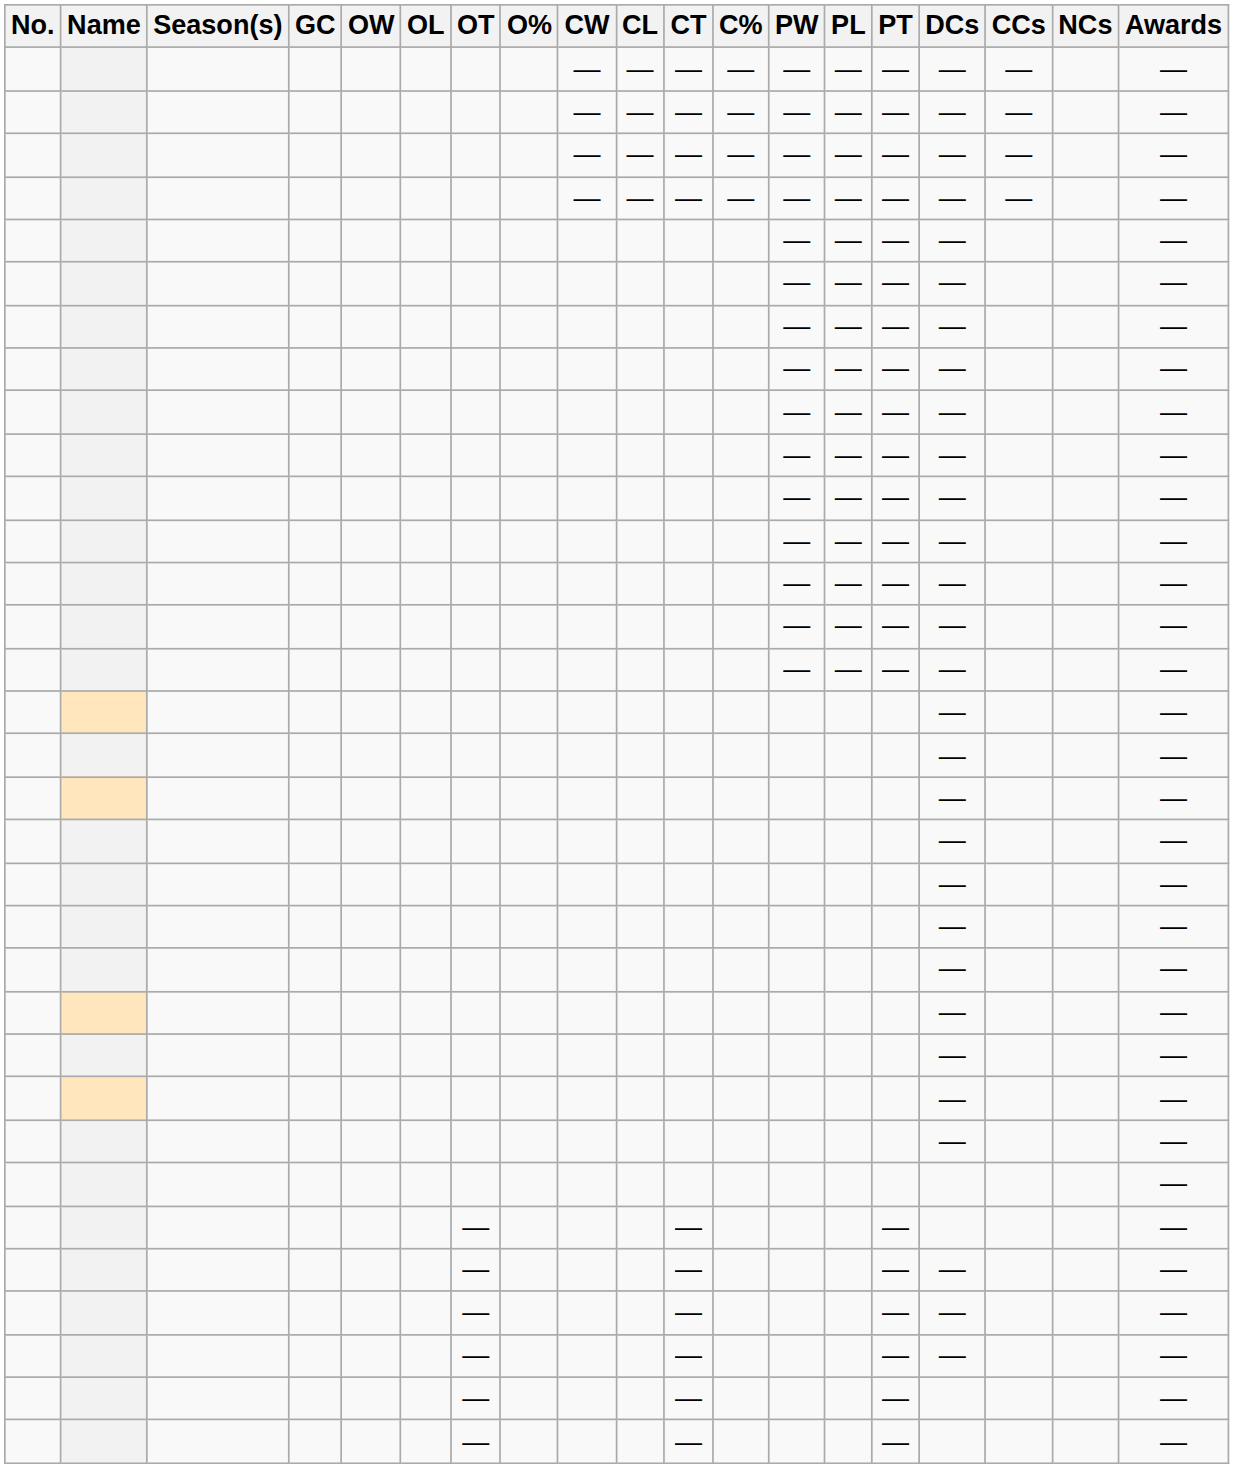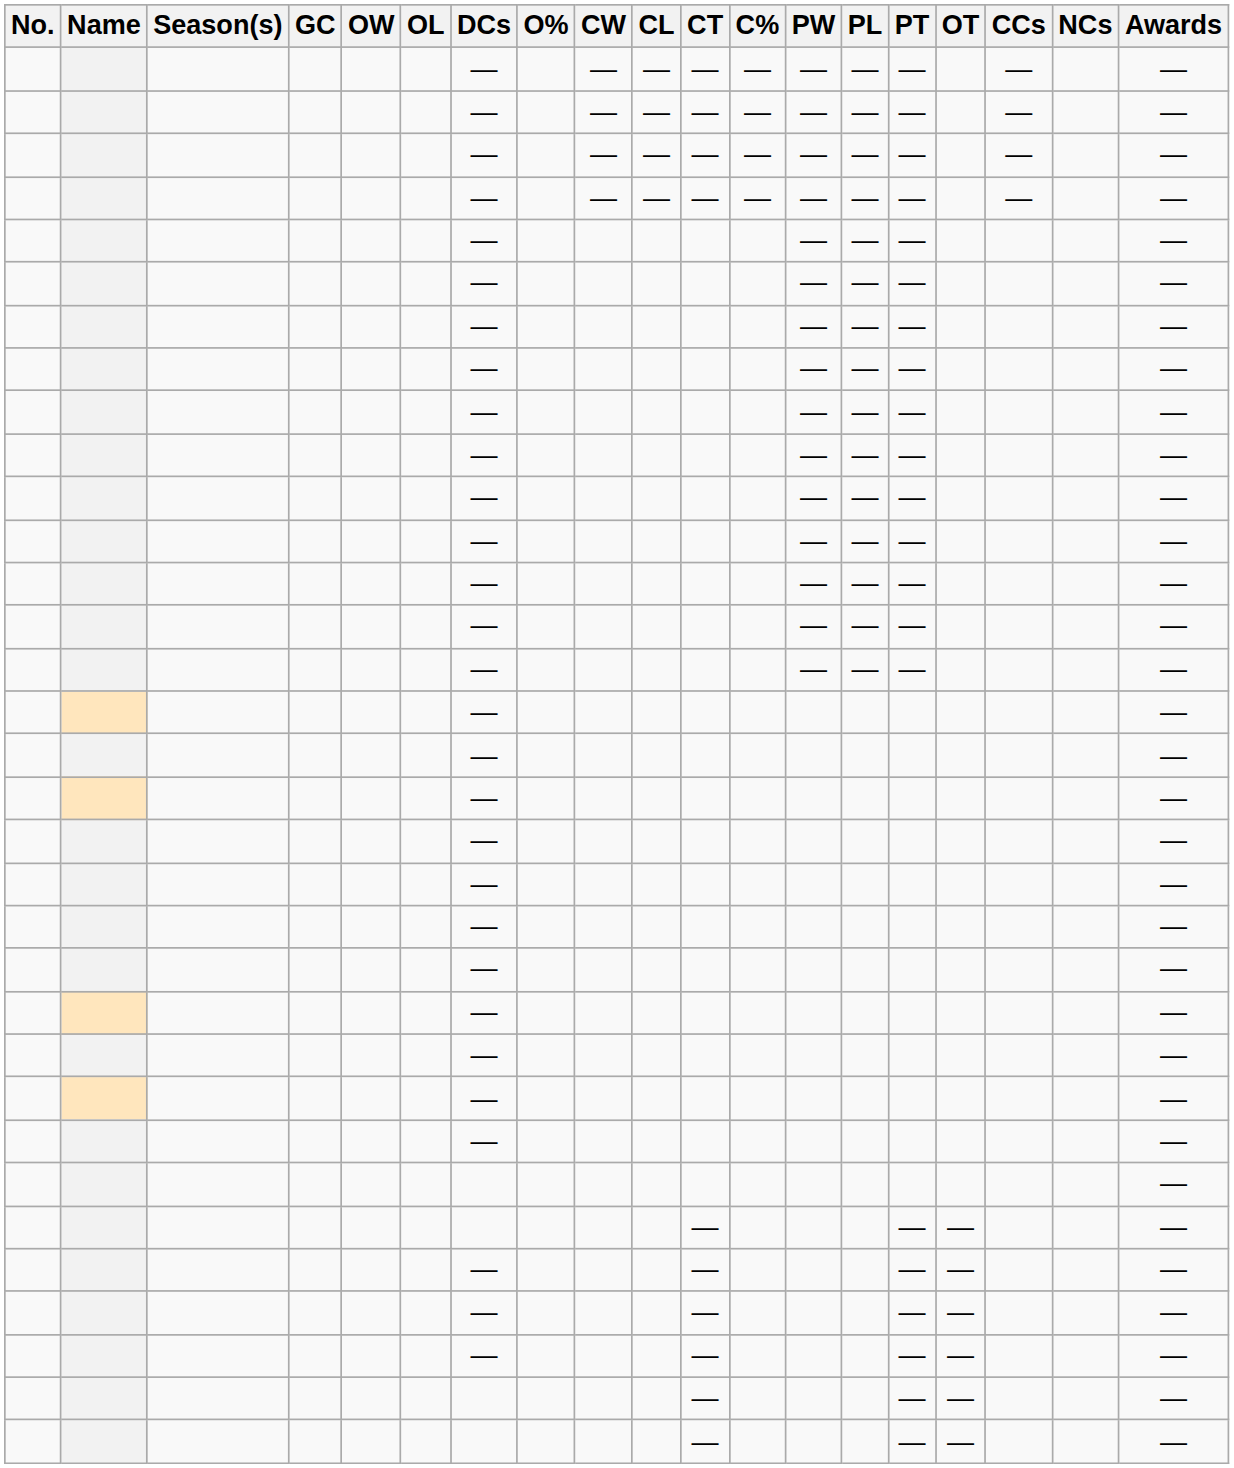columns swapped: (476, 25) <-> (952, 25)
